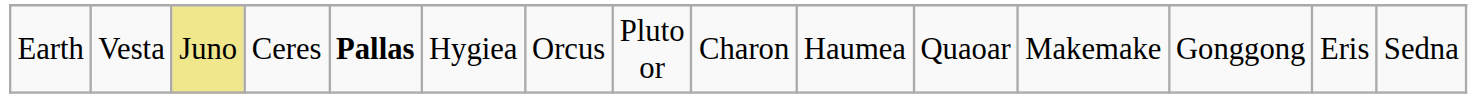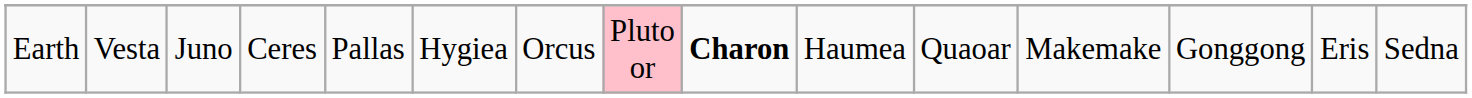(208, 48) khaki background -> (204, 48) no background
(375, 48) bold -> (368, 48) normal
(652, 48) no background -> (642, 48) pink background
(744, 48) normal -> (739, 48) bold
